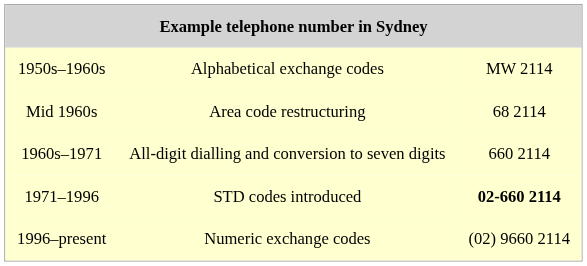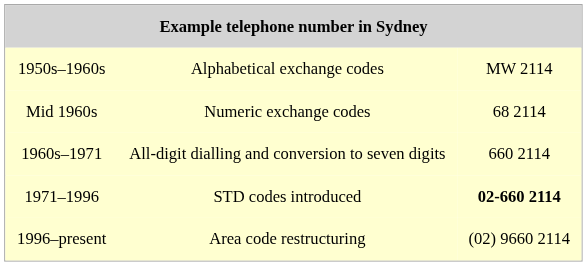(287, 111) Area code restructuring -> (287, 111) Numeric exchange codes
(287, 239) Numeric exchange codes -> (287, 239) Area code restructuring
